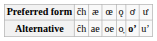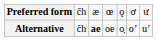(95, 28) normal -> (96, 28) bold
(132, 28) bold -> (133, 28) normal
